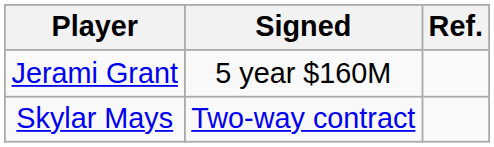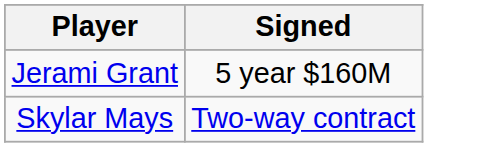- column: (456, 27)
